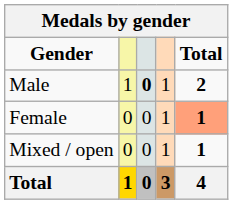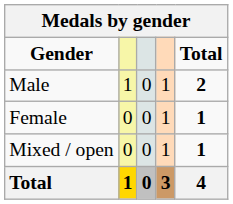(147, 85) bold -> (147, 85) normal
(201, 117) lightsalmon background -> (201, 117) no background
